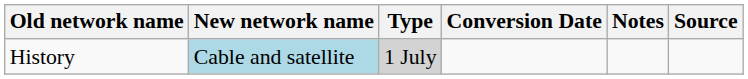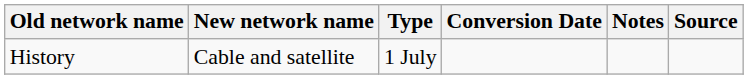(274, 56) lightblue background -> (274, 56) no background
(410, 56) lightgrey background -> (410, 56) no background
